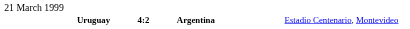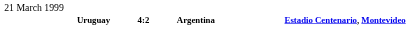(341, 20) normal -> (345, 20) bold
